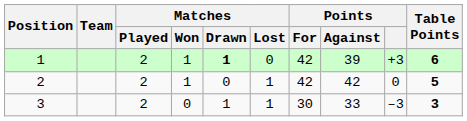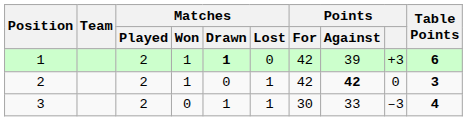(352, 82) normal -> (352, 82) bold
(435, 82) 5 -> (435, 82) 3
(435, 105) 3 -> (435, 105) 4
